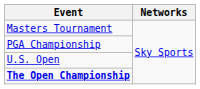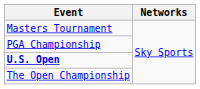(33, 60) normal -> (33, 60) bold
(68, 76) bold -> (68, 76) normal
